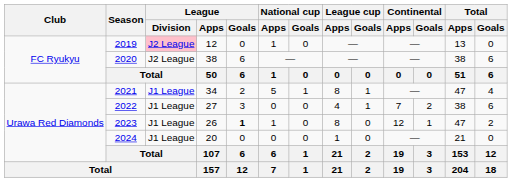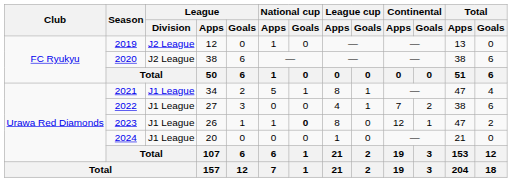(171, 43) pink background -> (171, 43) no background
(242, 122) bold -> (242, 122) normal
(306, 122) normal -> (306, 122) bold
